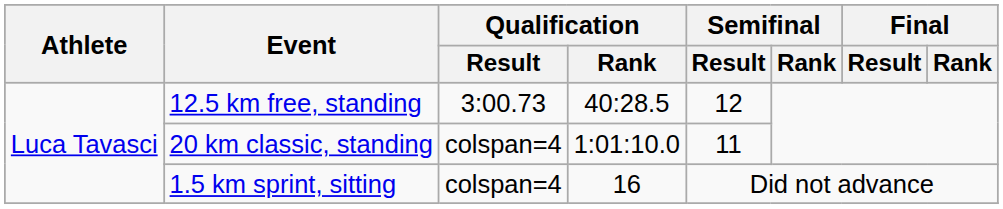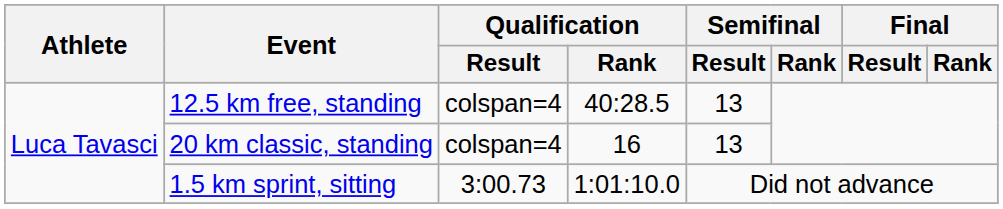(503, 104) 3:00.73 -> (503, 104) colspan=4
(729, 104) 12 -> (729, 104) 13
(627, 144) 1:01:10.0 -> (627, 144) 16
(729, 144) 11 -> (729, 144) 13
(503, 184) colspan=4 -> (503, 184) 3:00.73
(627, 184) 16 -> (627, 184) 1:01:10.0
